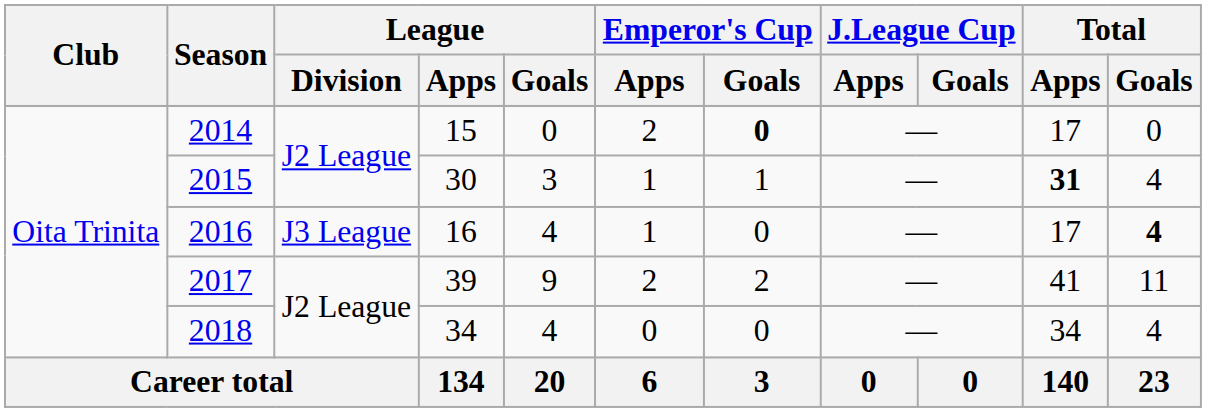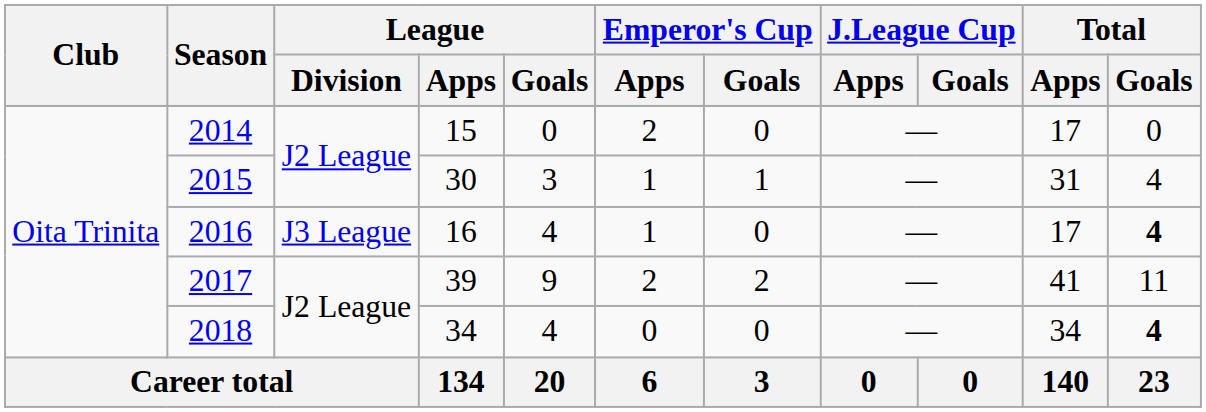(762, 130) bold -> (762, 130) normal
(1065, 180) bold -> (1065, 180) normal
(1154, 331) normal -> (1154, 331) bold
